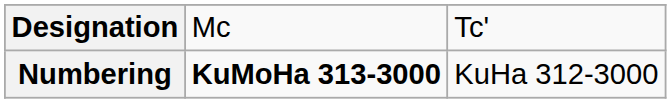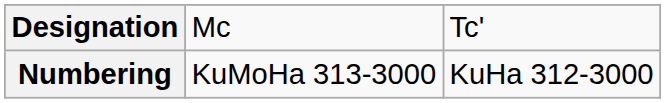(316, 73) bold -> (314, 73) normal
